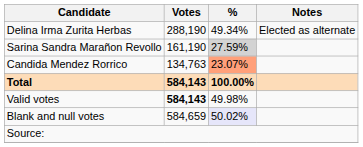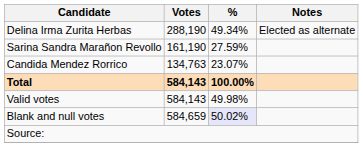(229, 47) lightgrey background -> (229, 47) no background
(229, 64) lightsalmon background -> (229, 64) no background
(186, 99) bold -> (186, 99) normal
